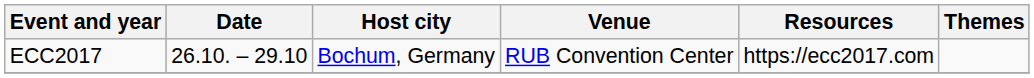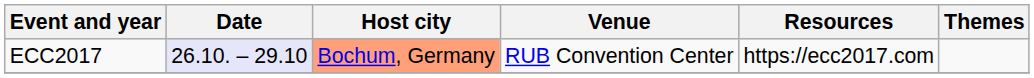(239, 56) no background -> (239, 56) lavender background
(406, 56) no background -> (406, 56) lightsalmon background
